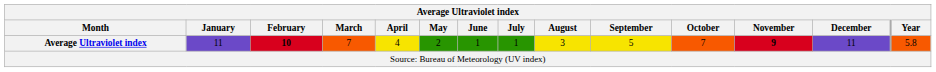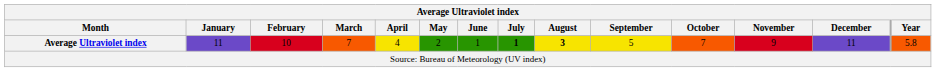(286, 43) bold -> (286, 43) normal
(516, 43) normal -> (516, 43) bold
(563, 43) normal -> (563, 43) bold
(774, 43) bold -> (774, 43) normal
